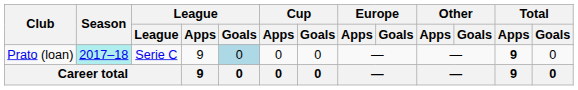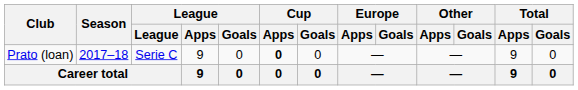(104, 54) paleturquoise background -> (104, 54) no background
(239, 54) lightblue background -> (239, 54) no background
(278, 54) normal -> (278, 54) bold
(514, 54) bold -> (514, 54) normal
